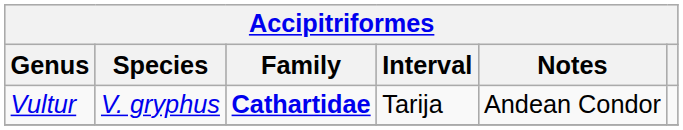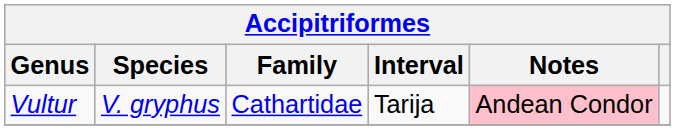(301, 104) bold -> (297, 104) normal
(572, 104) no background -> (564, 104) pink background
